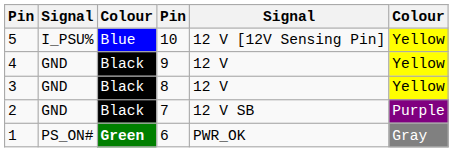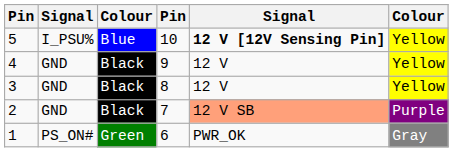(289, 40) normal -> (289, 40) bold
(224, 111) no background -> (224, 111) lightsalmon background
(122, 135) bold -> (122, 135) normal
